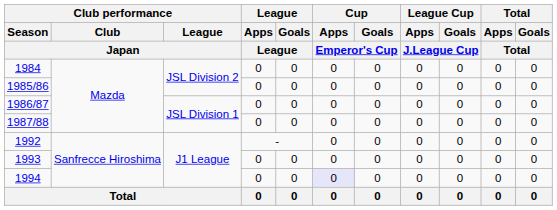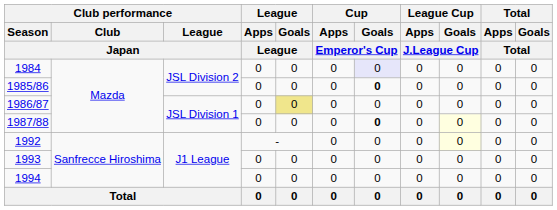(377, 68) no background -> (377, 68) lavender background
(377, 86) normal -> (377, 86) bold
(294, 104) no background -> (294, 104) khaki background
(377, 123) normal -> (377, 123) bold
(460, 123) no background -> (460, 123) lightyellow background
(460, 141) no background -> (460, 141) lightyellow background
(334, 178) lavender background -> (334, 178) no background
